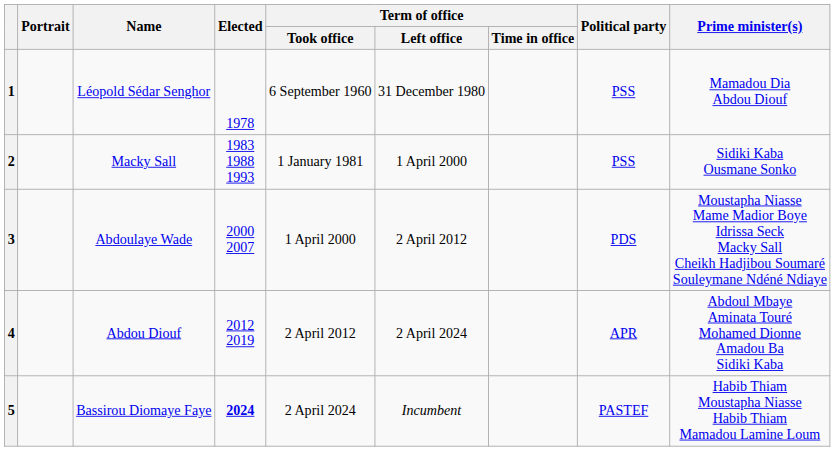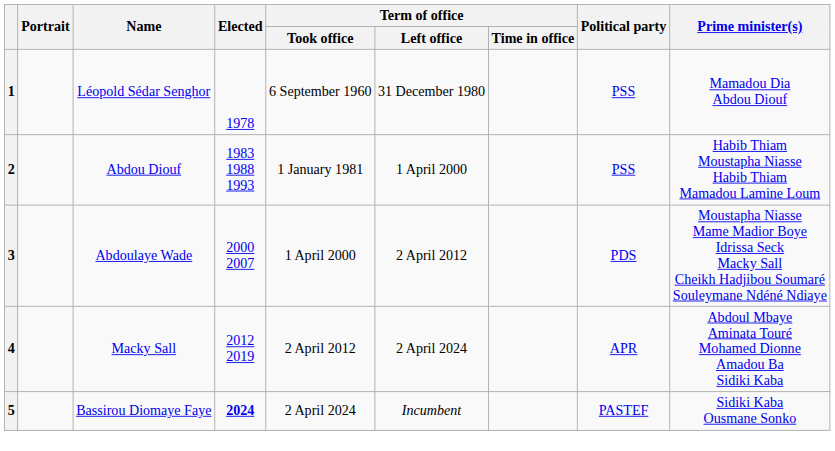(144, 161) Macky Sall -> (144, 169) Abdou Diouf
(750, 161) Sidiki Kaba Ousmane Sonko -> (750, 169) Habib Thiam Moustapha Niasse Habib Thiam Mamadou Lamine Loum
(144, 333) Abdou Diouf -> (144, 349) Macky Sall
(750, 411) Habib Thiam Moustapha Niasse Habib Thiam Mamadou Lamine Loum -> (750, 411) Sidiki Kaba Ousmane Sonko
